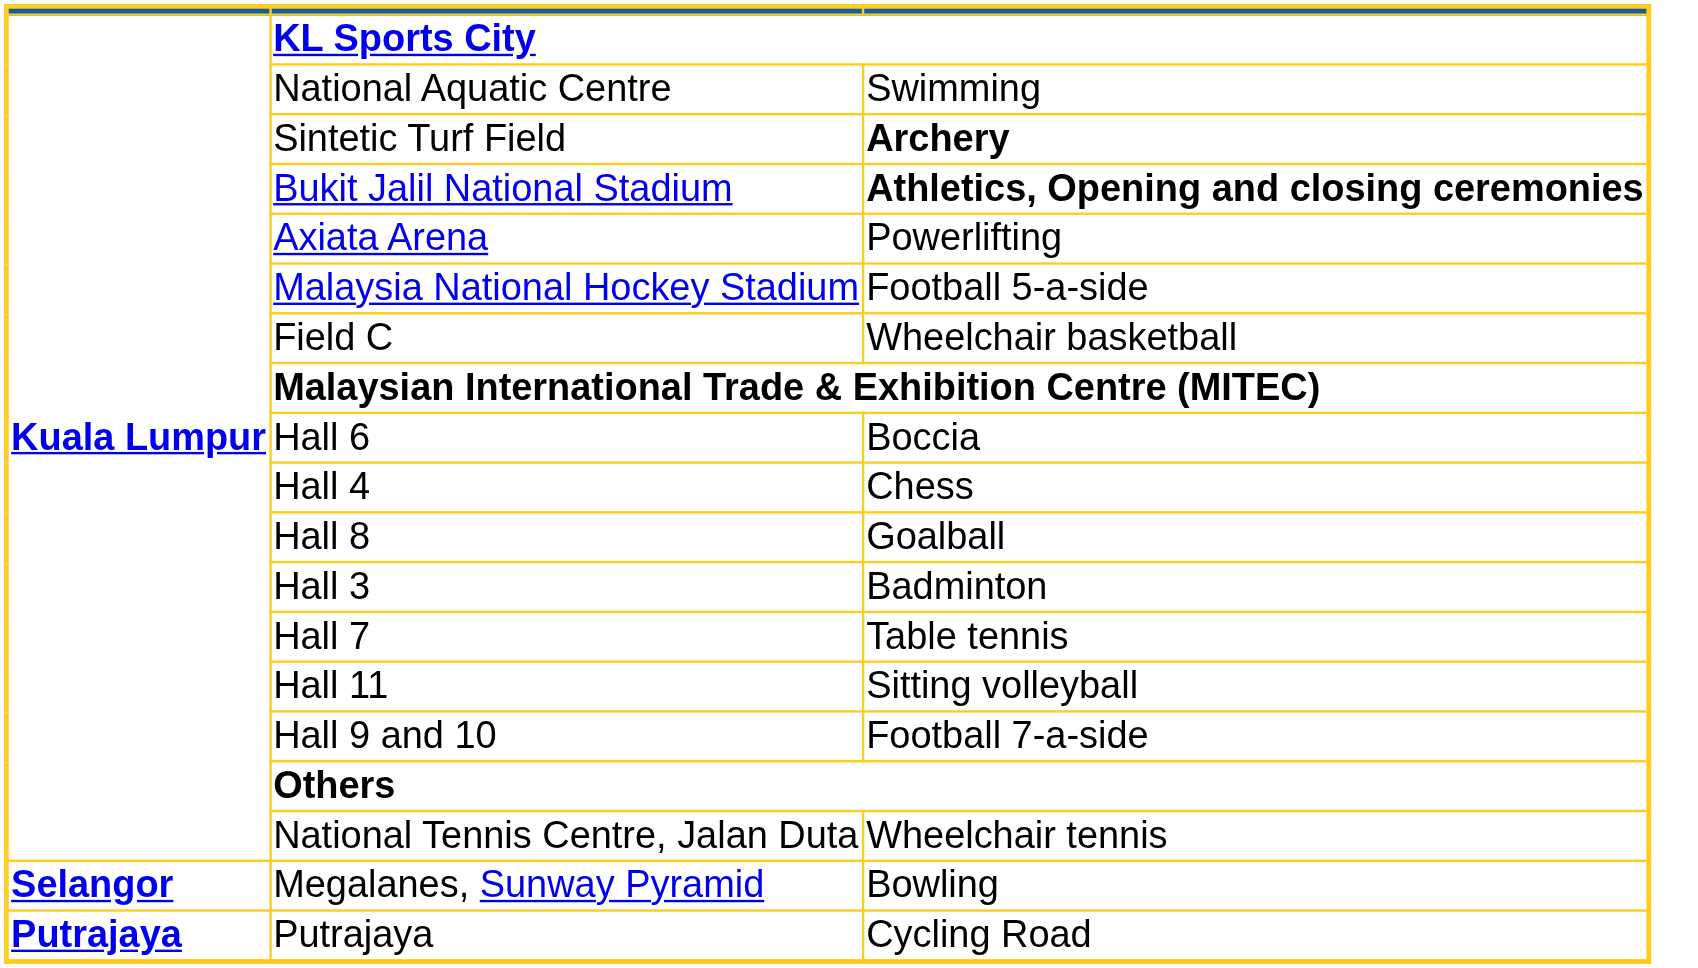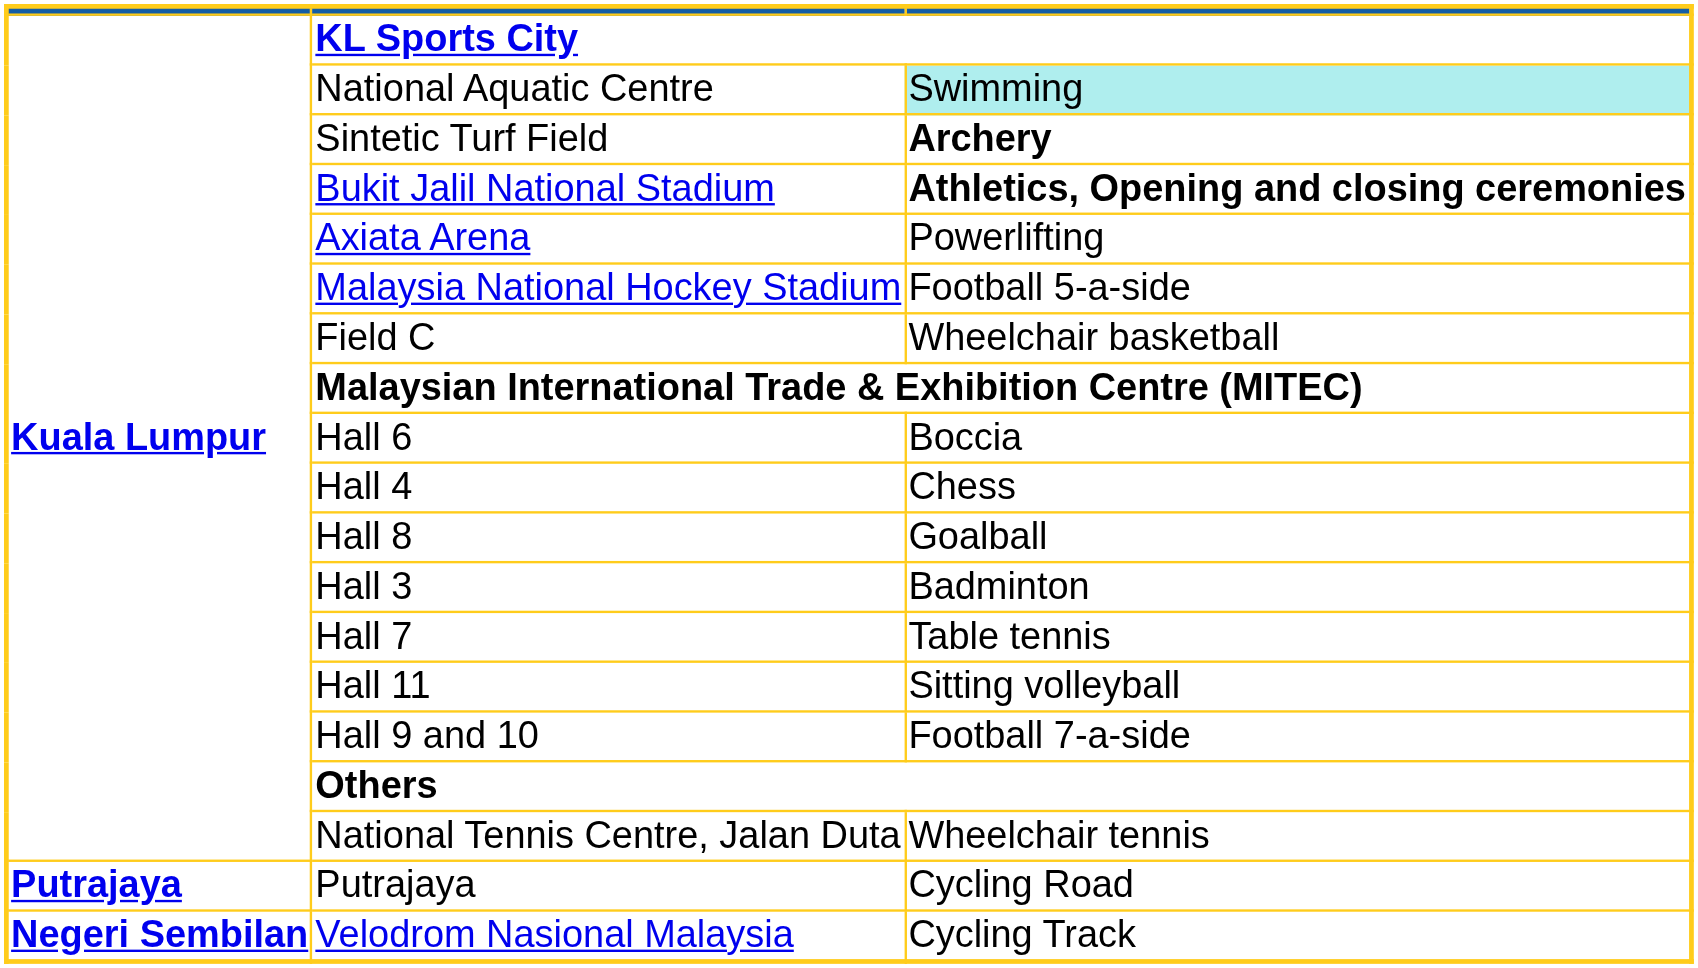(954, 88) no background -> (996, 88) paleturquoise background
- row: (519, 884)
+ row: (555, 934)
